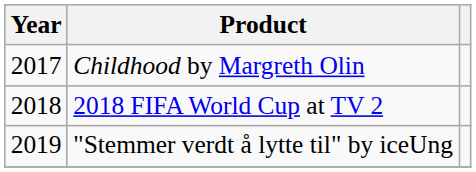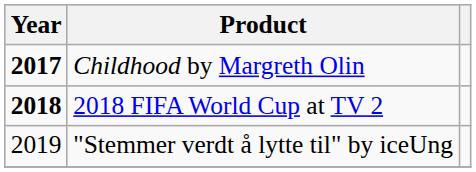(36, 65) normal -> (36, 65) bold
(36, 105) normal -> (36, 105) bold
